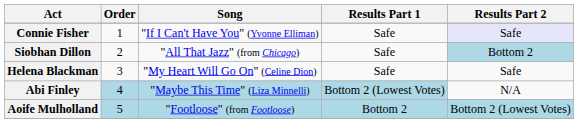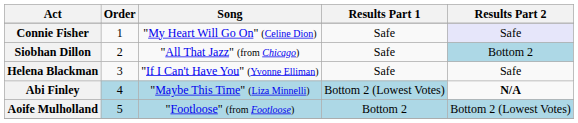(230, 33) "If I Can't Have You" (Yvonne Elliman) -> (230, 33) "My Heart Will Go On" (Celine Dion)
(230, 71) "My Heart Will Go On" (Celine Dion) -> (230, 71) "If I Can't Have You" (Yvonne Elliman)
(511, 90) normal -> (511, 90) bold
